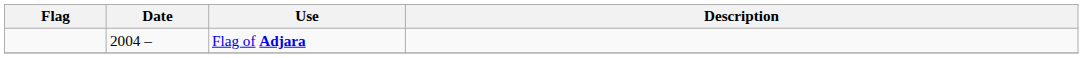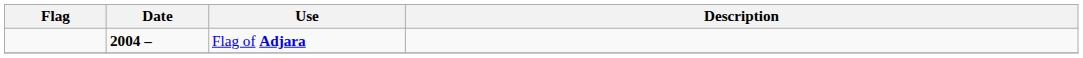(131, 40) normal -> (131, 40) bold
